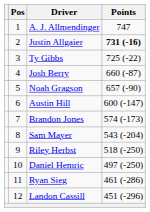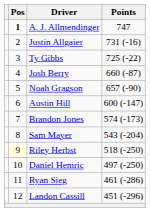(18, 27) normal -> (18, 27) bold
(123, 42) bold -> (123, 42) normal
(18, 149) no background -> (18, 149) lightyellow background
